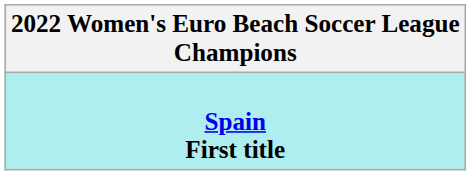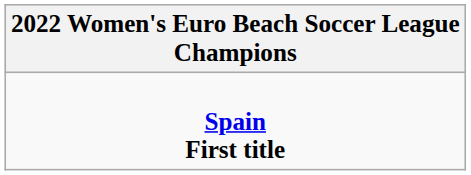(235, 134) paleturquoise background -> (235, 134) no background
